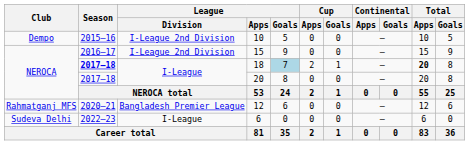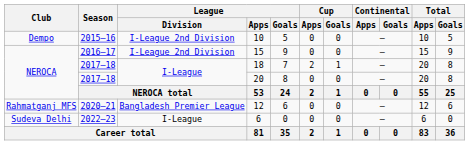(98, 65) bold -> (98, 65) normal
(285, 65) lightblue background -> (285, 65) no background
(424, 65) bold -> (424, 65) normal
